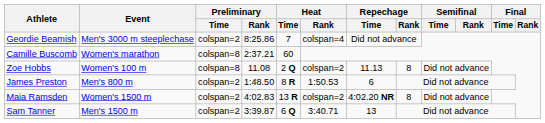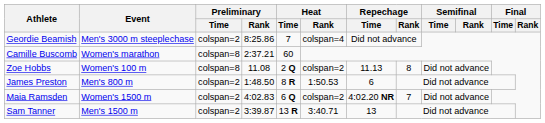(288, 97) 13 R -> (288, 97) 6 Q
(409, 97) 8 -> (409, 97) 7
(288, 111) 6 Q -> (288, 111) 13 R
